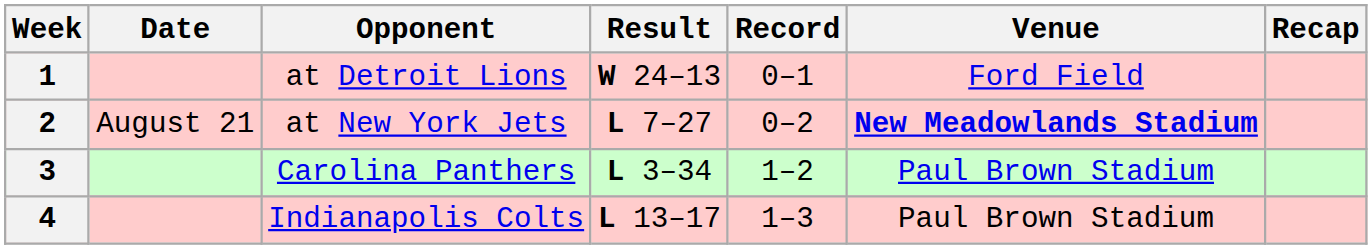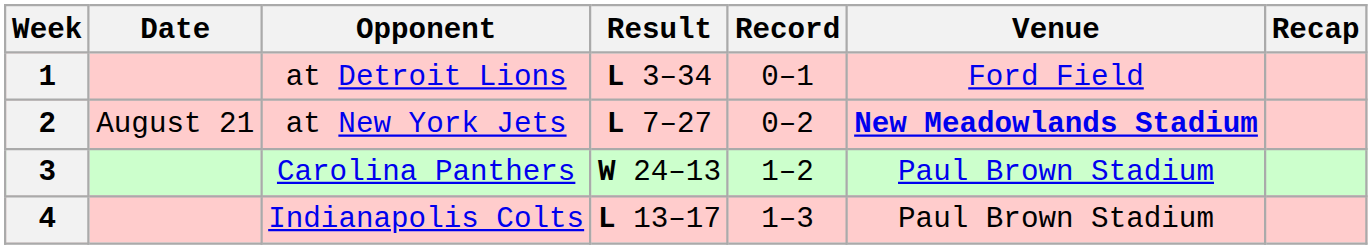(660, 77) W 24–13 -> (660, 77) L 3–34
(660, 172) L 3–34 -> (660, 172) W 24–13
